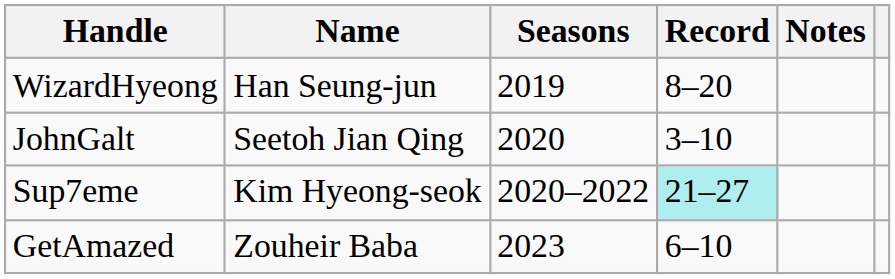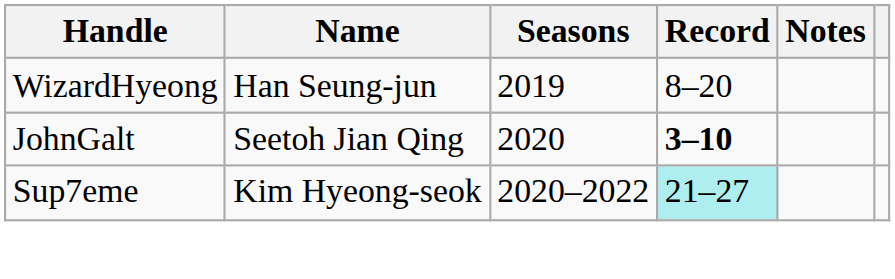(699, 138) normal -> (699, 138) bold
- row: (93, 245)
